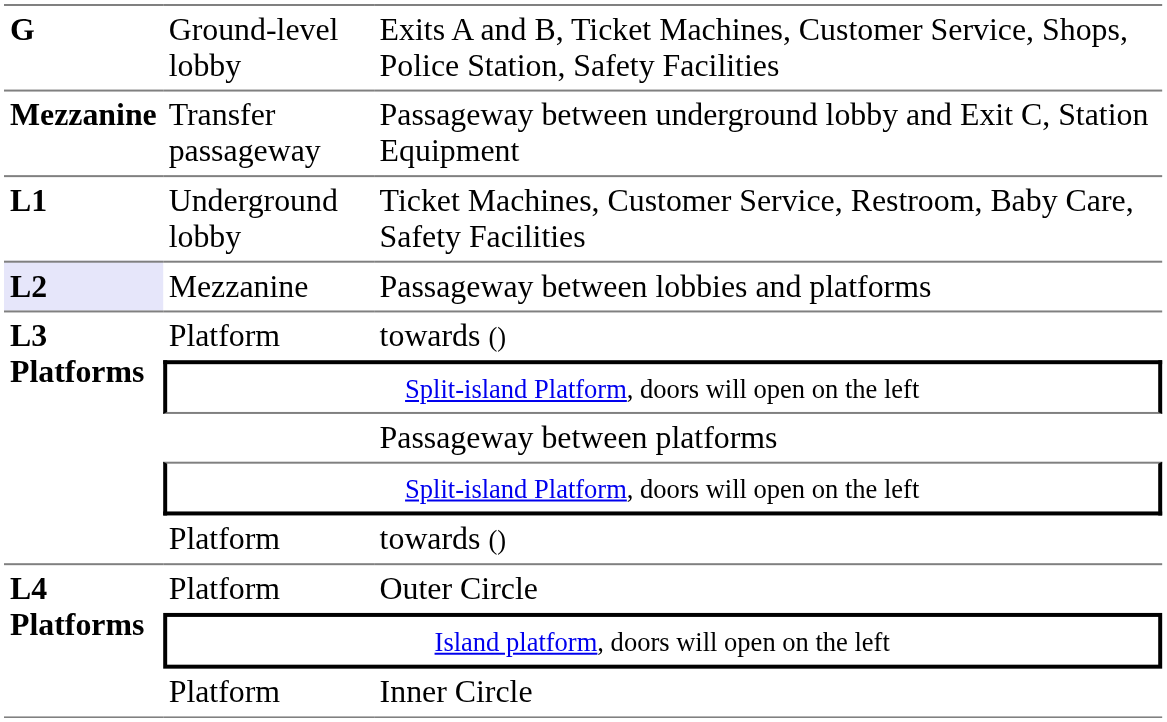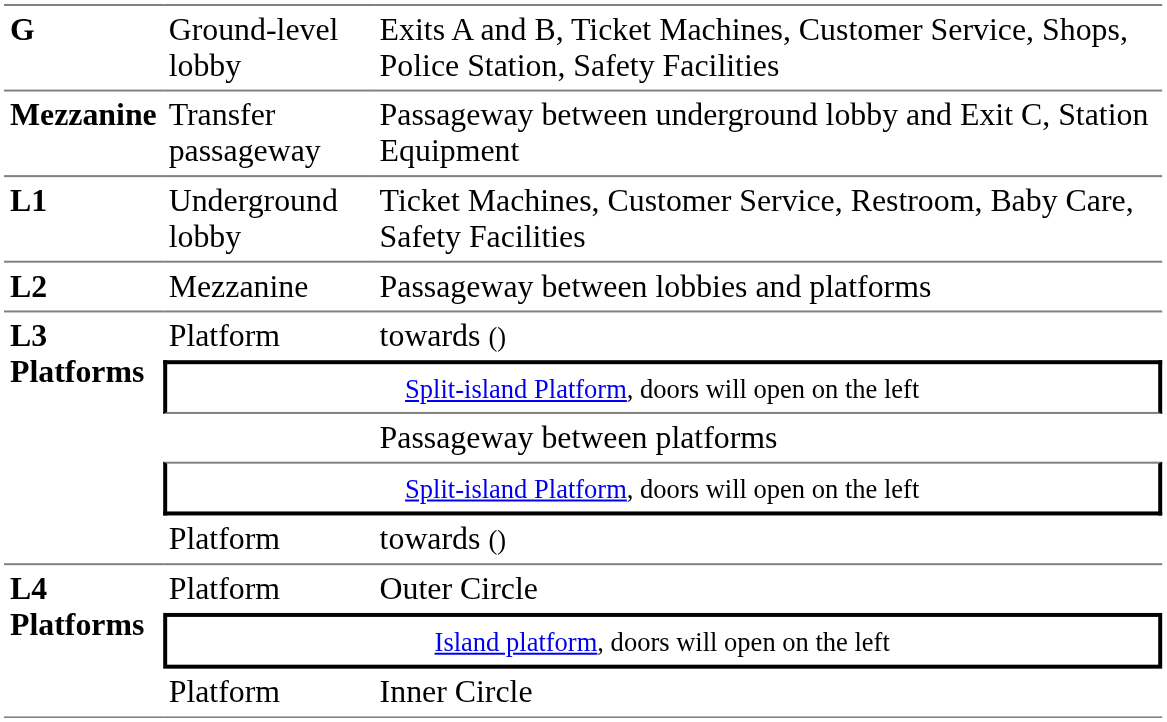(29, 286) lavender background -> (29, 286) no background
